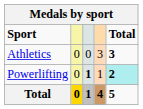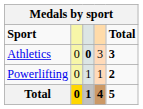(88, 54) normal -> (88, 54) bold
(88, 74) bold -> (88, 74) normal
(112, 74) paleturquoise background -> (112, 74) no background
